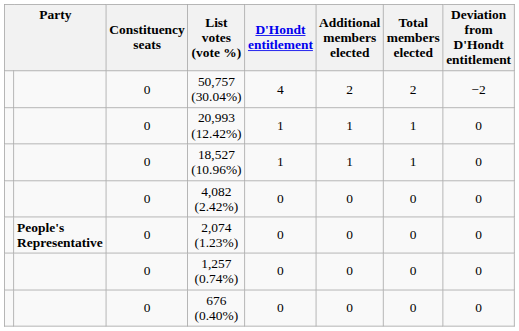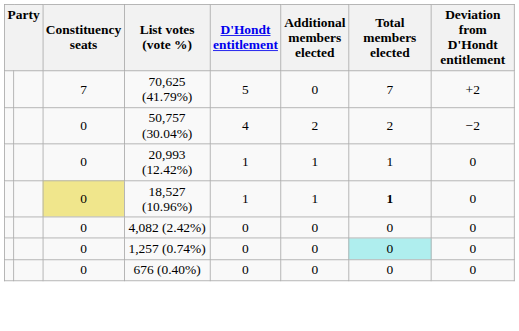+ row: (167, 89)
(147, 162) no background -> (84, 198) khaki background
(413, 162) normal -> (390, 198) bold
- row: (216, 235)
(413, 271) no background -> (390, 248) paleturquoise background
